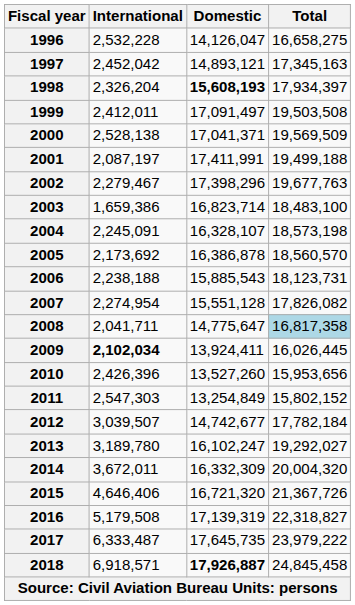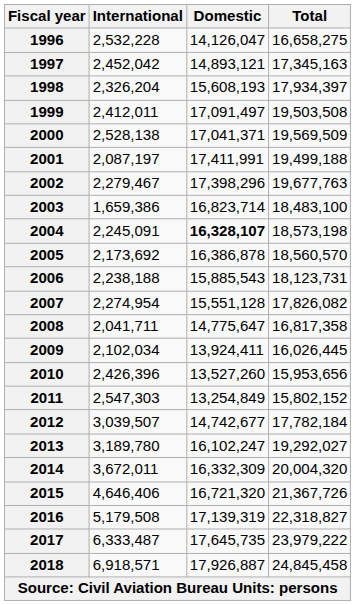(227, 87) bold -> (227, 87) normal
(227, 231) normal -> (227, 231) bold
(310, 326) lightblue background -> (310, 326) no background
(126, 350) bold -> (126, 350) normal
(227, 565) bold -> (227, 565) normal
